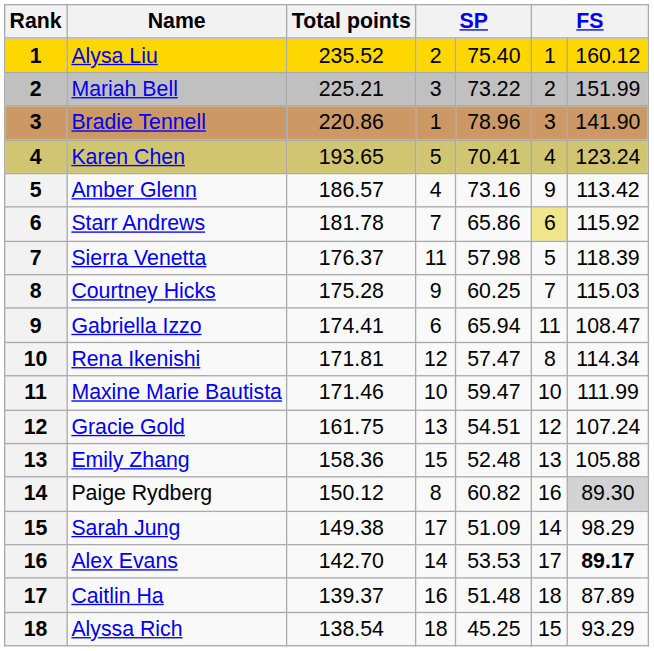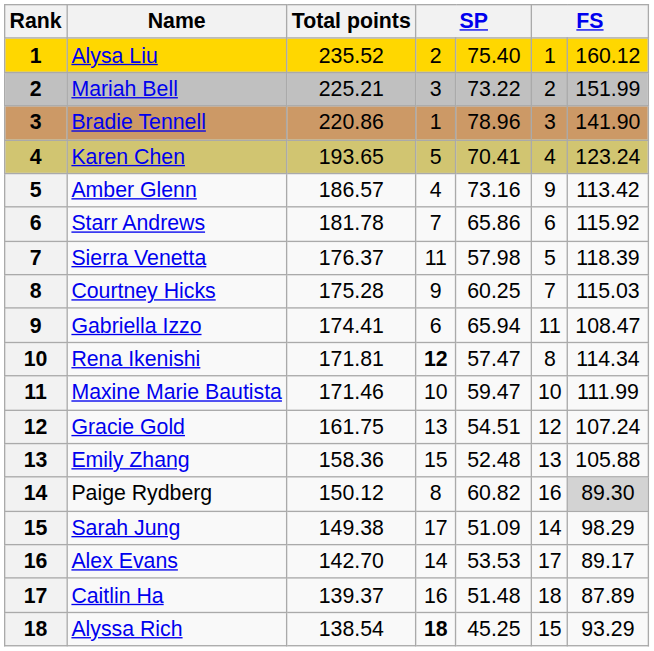(550, 223) khaki background -> (550, 223) no background
(436, 358) normal -> (436, 358) bold
(608, 561) bold -> (608, 561) normal
(436, 628) normal -> (436, 628) bold
